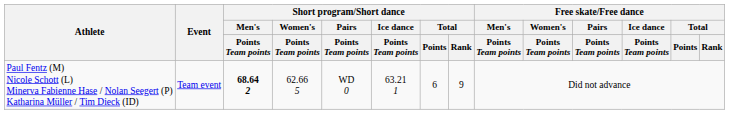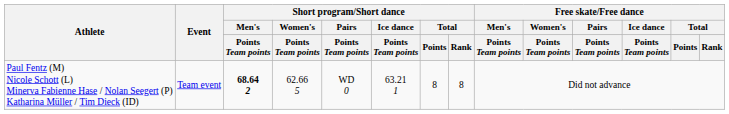(435, 85) 6 -> (435, 85) 8
(461, 85) 9 -> (461, 85) 8
